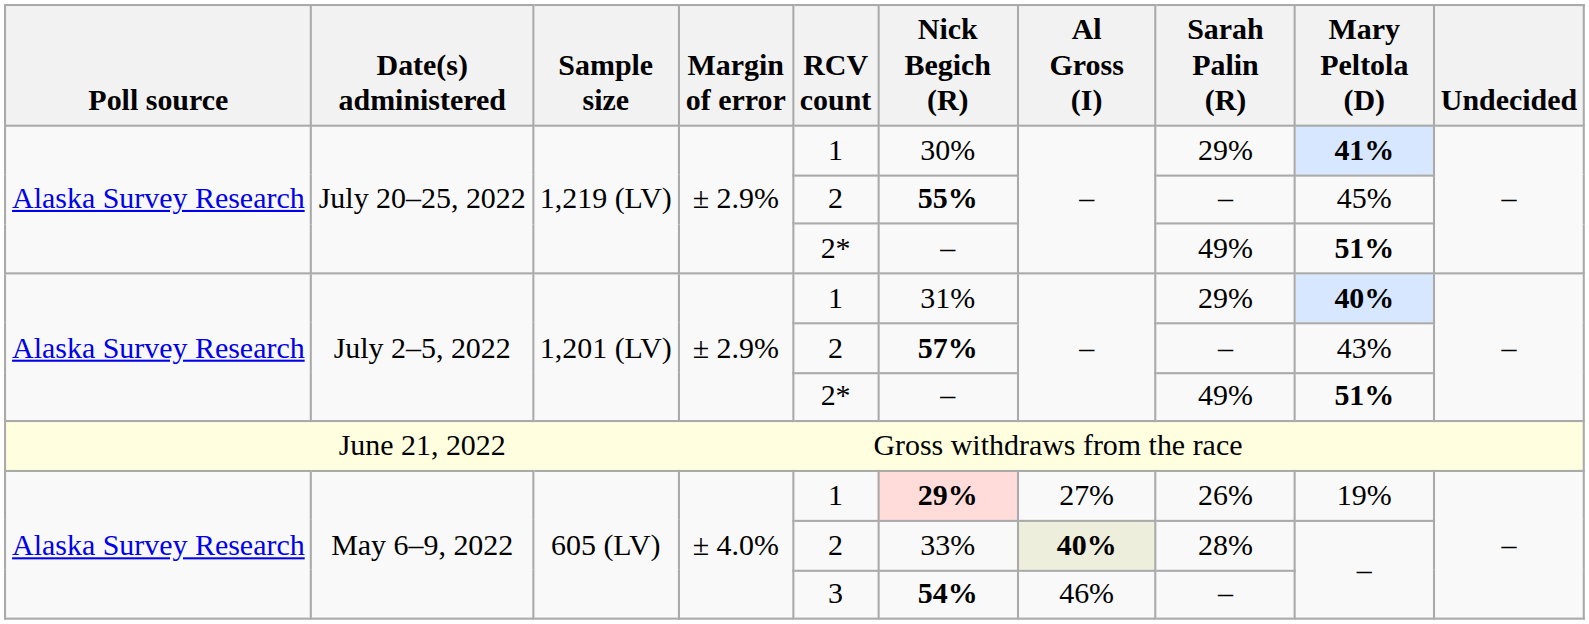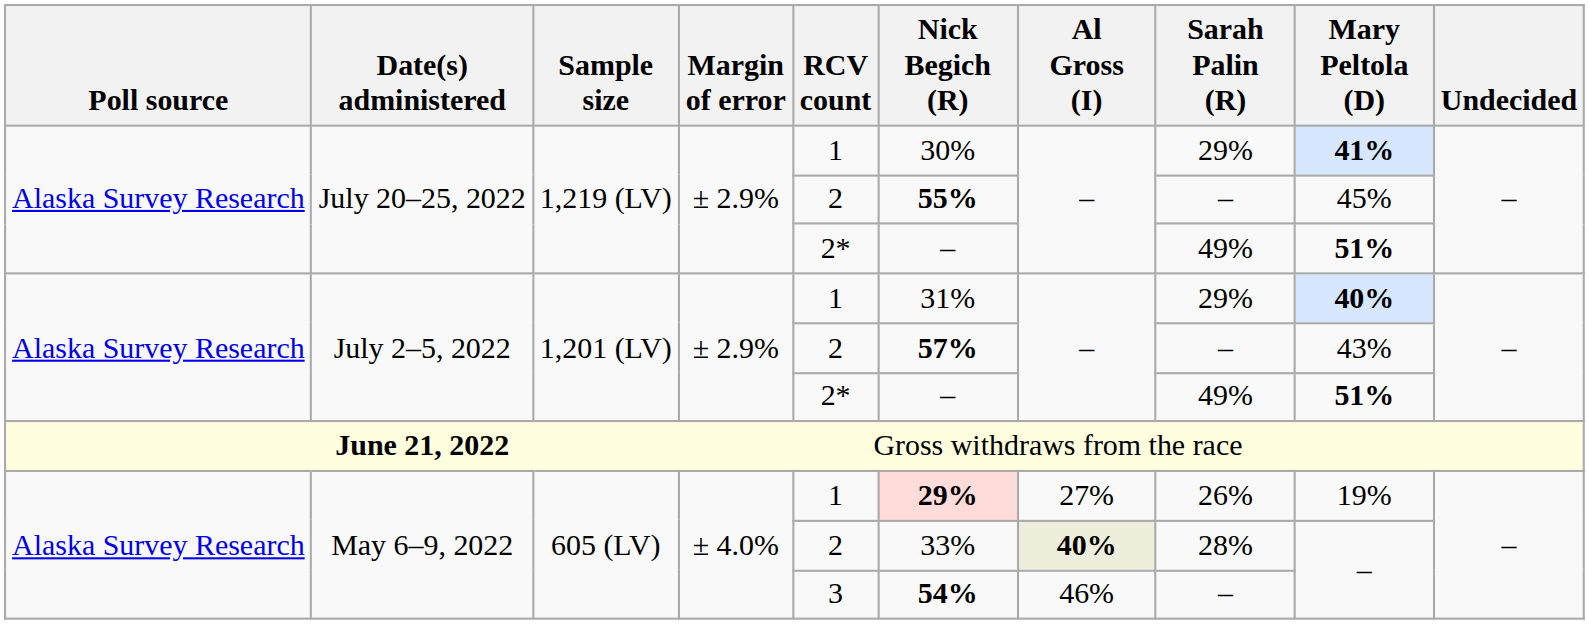(422, 446) normal -> (422, 446) bold
